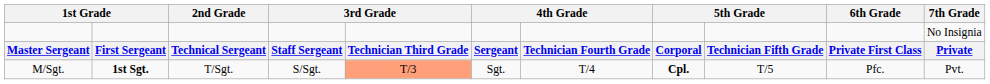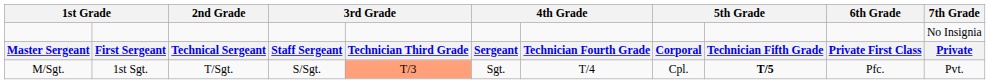(130, 69) bold -> (130, 69) normal
(679, 69) bold -> (679, 69) normal
(765, 69) normal -> (765, 69) bold
